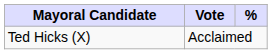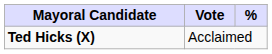(49, 37) normal -> (51, 37) bold
